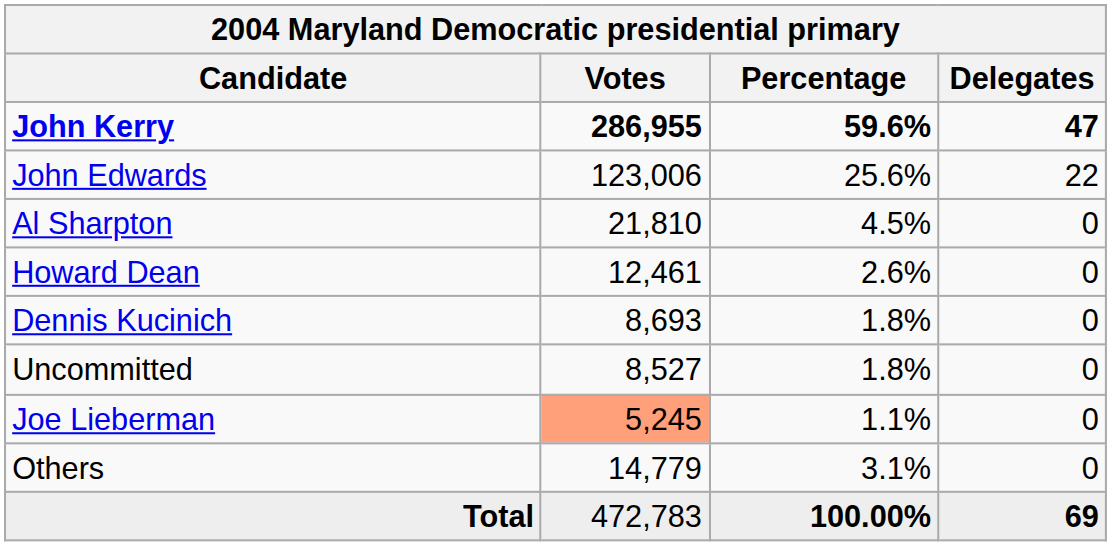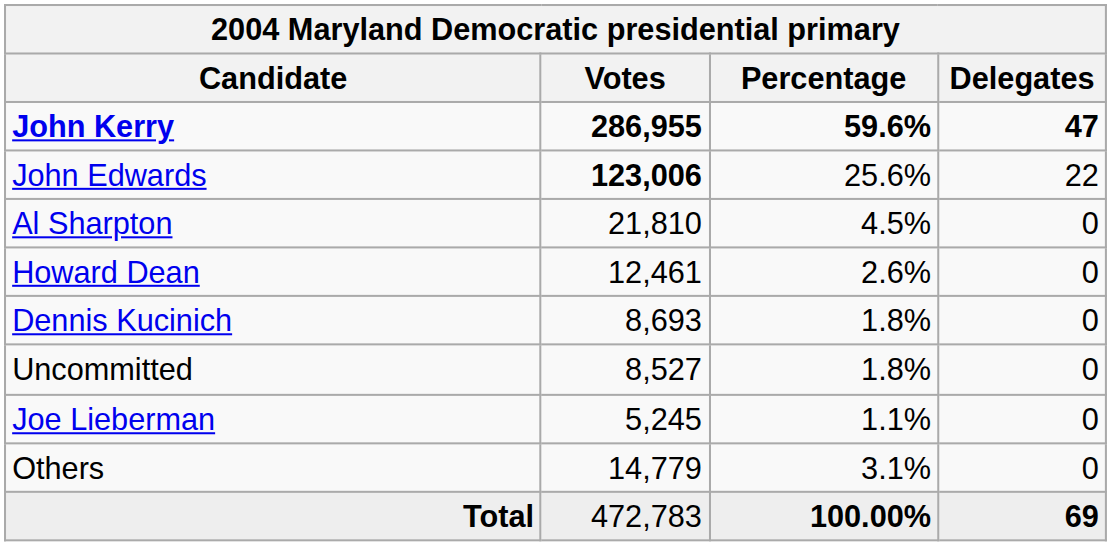(646, 175) normal -> (646, 175) bold
(663, 418) lightsalmon background -> (663, 418) no background
